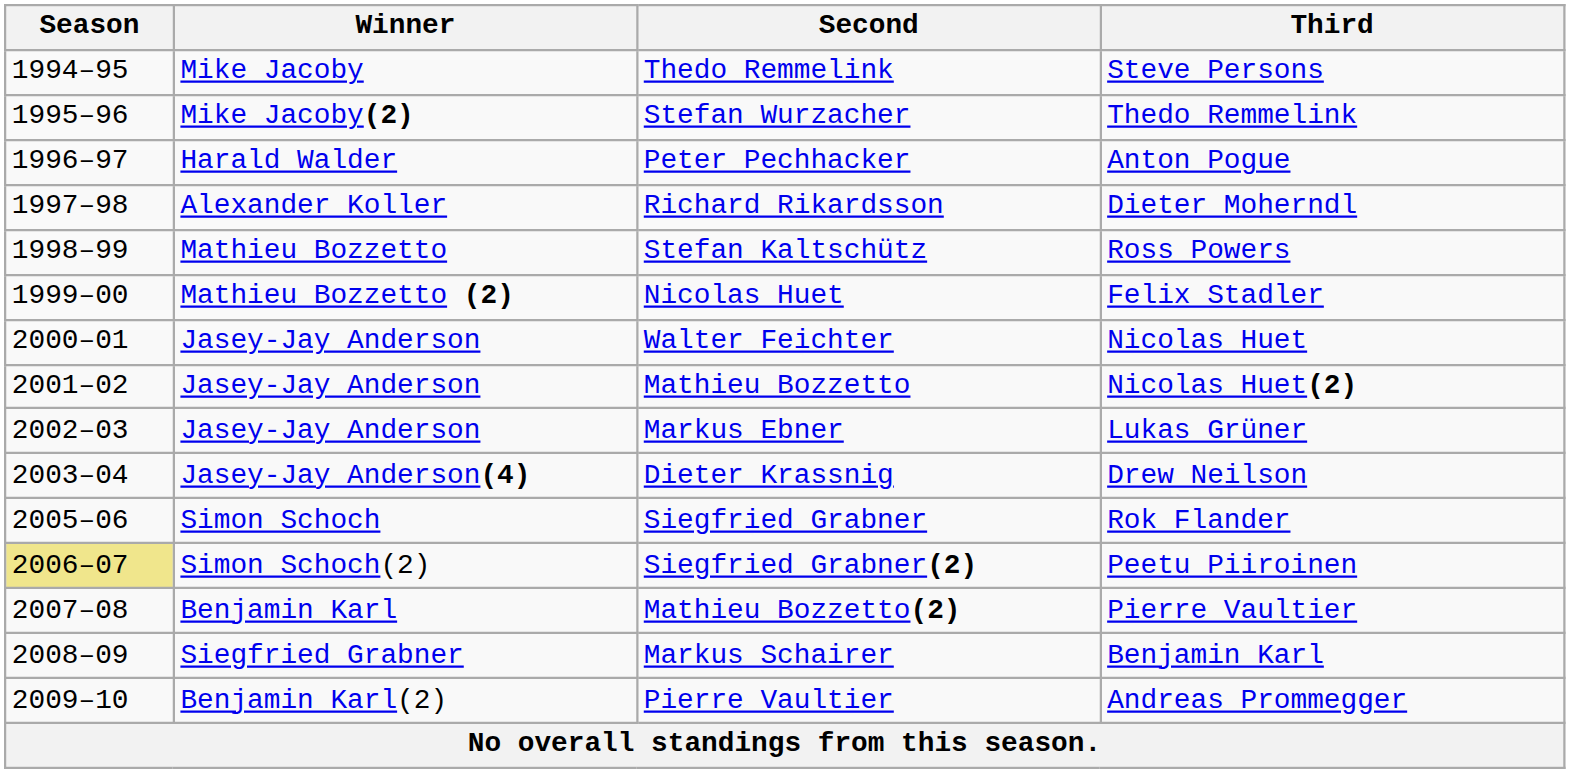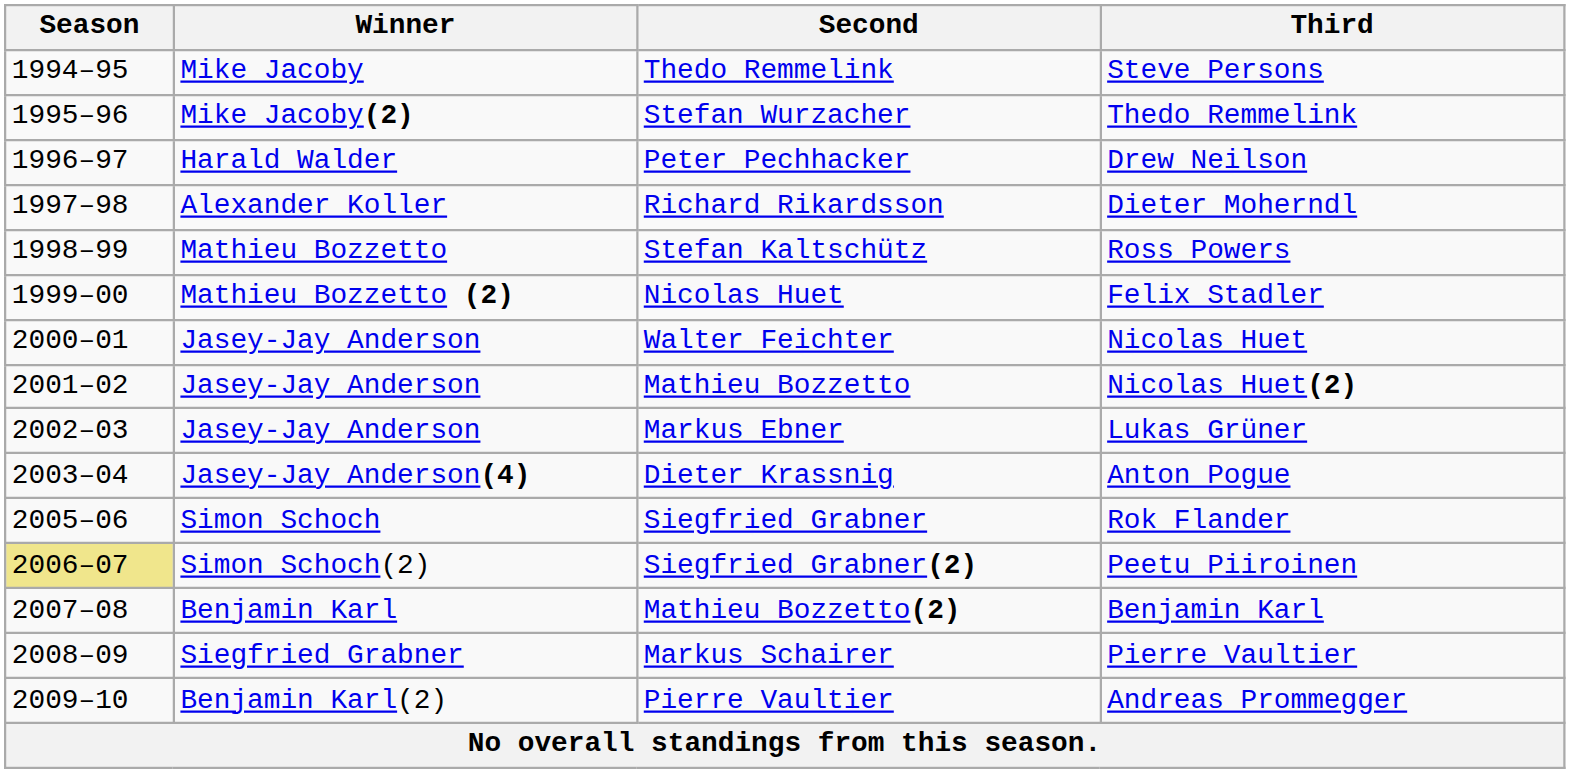(1199, 162) Anton Pogue -> (1207, 162) Drew Neilson
(1207, 476) Drew Neilson -> (1199, 476) Anton Pogue
(1232, 611) Pierre Vaultier -> (1215, 611) Benjamin Karl
(1215, 656) Benjamin Karl -> (1232, 656) Pierre Vaultier
